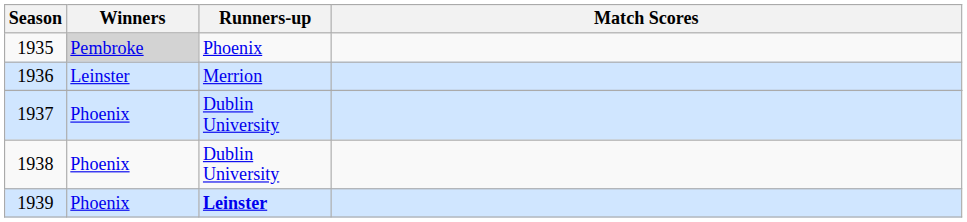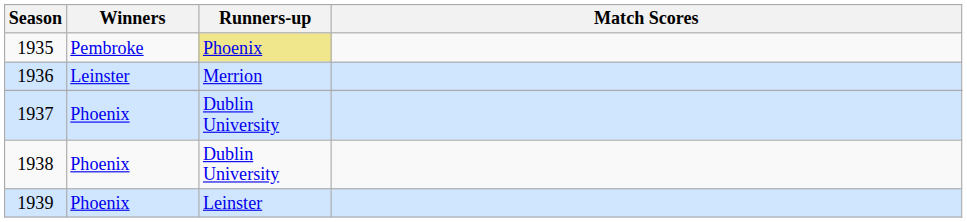(107, 47) lightgrey background -> (107, 47) no background
(233, 47) no background -> (233, 47) khaki background
(235, 202) bold -> (233, 202) normal
